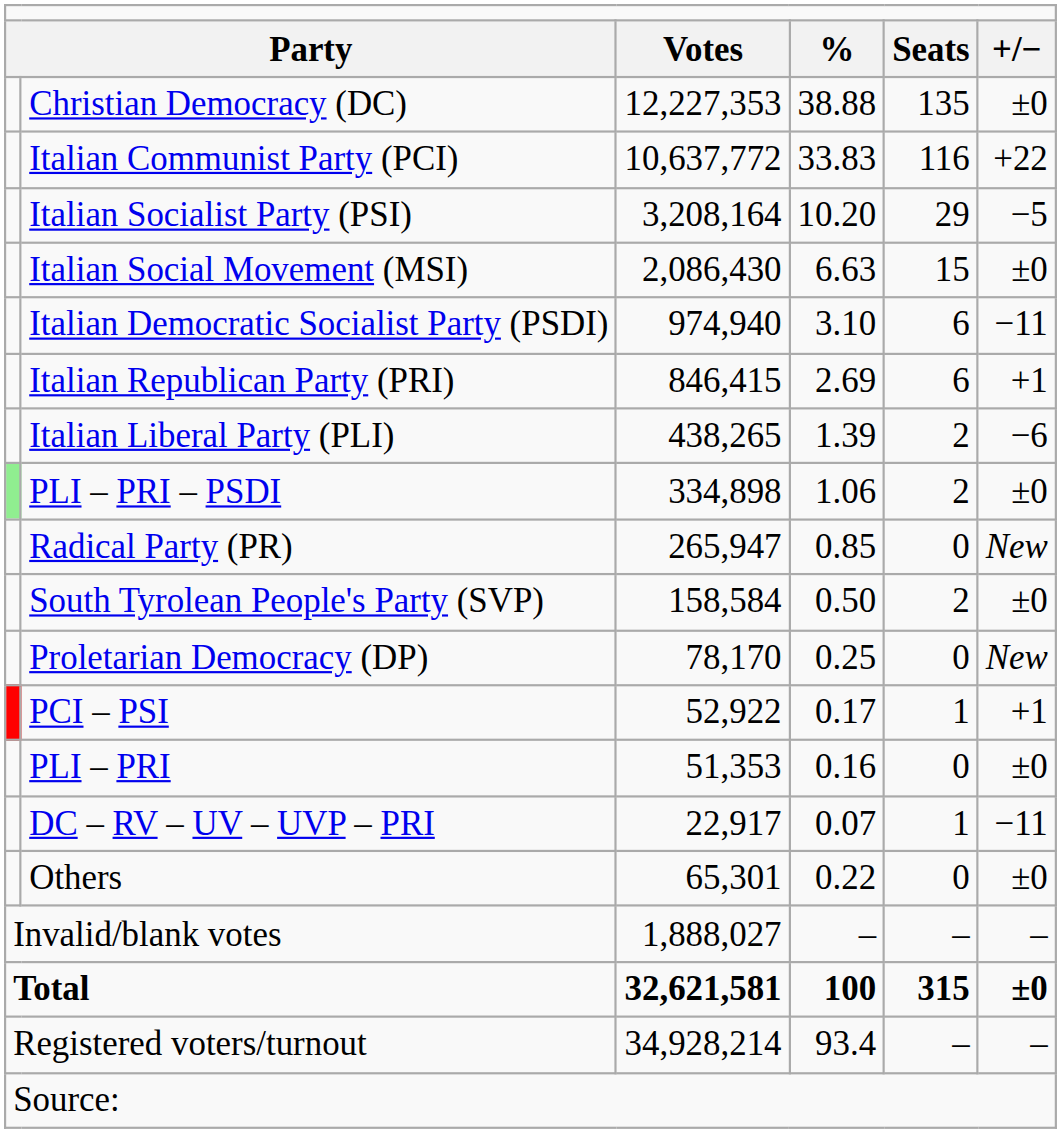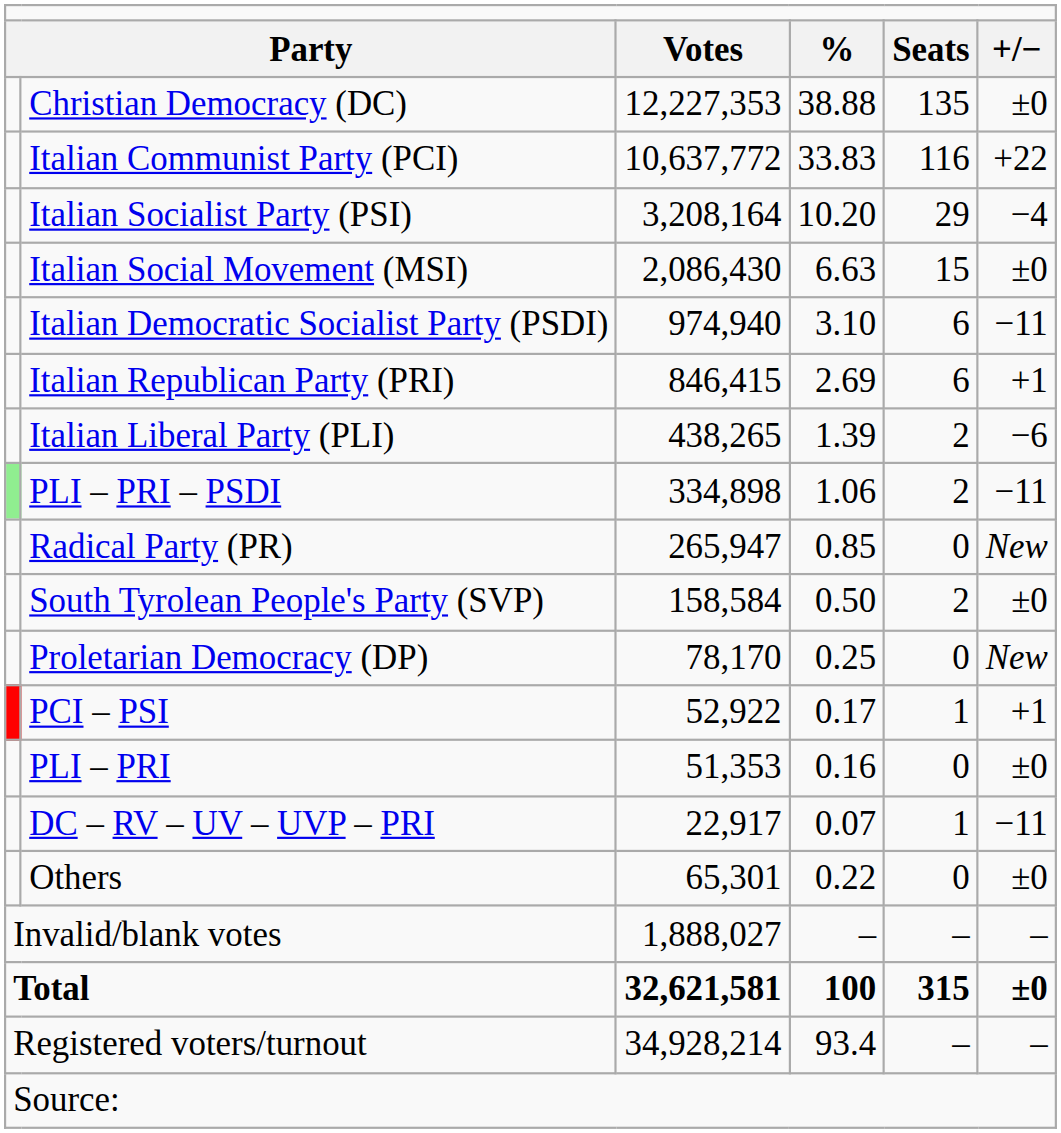(1029, 214) −5 -> (1029, 214) −4
(1029, 490) ±0 -> (1021, 490) −11
